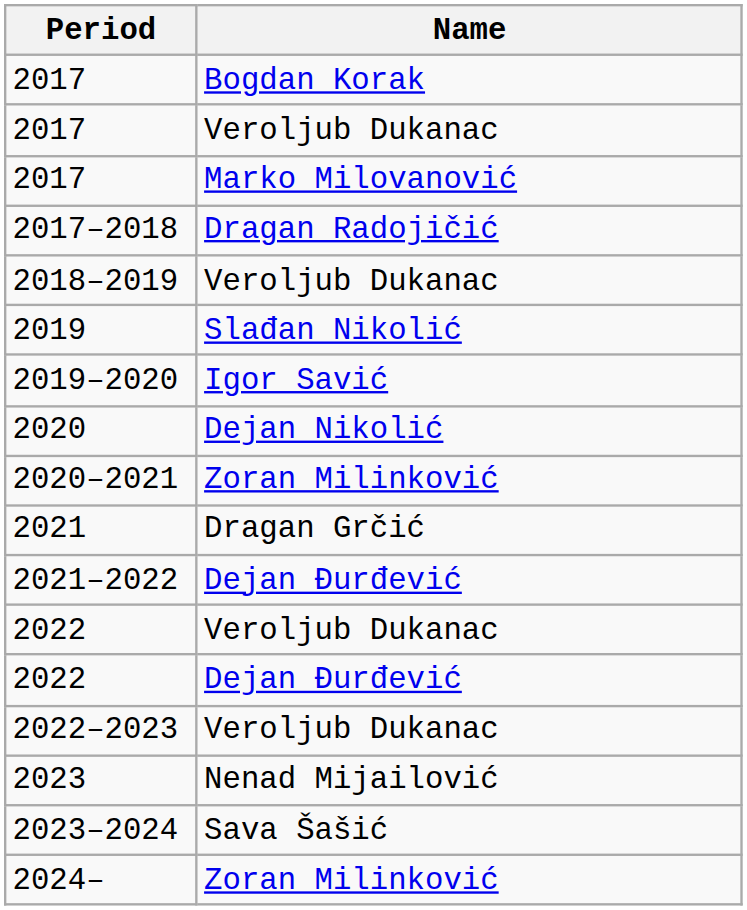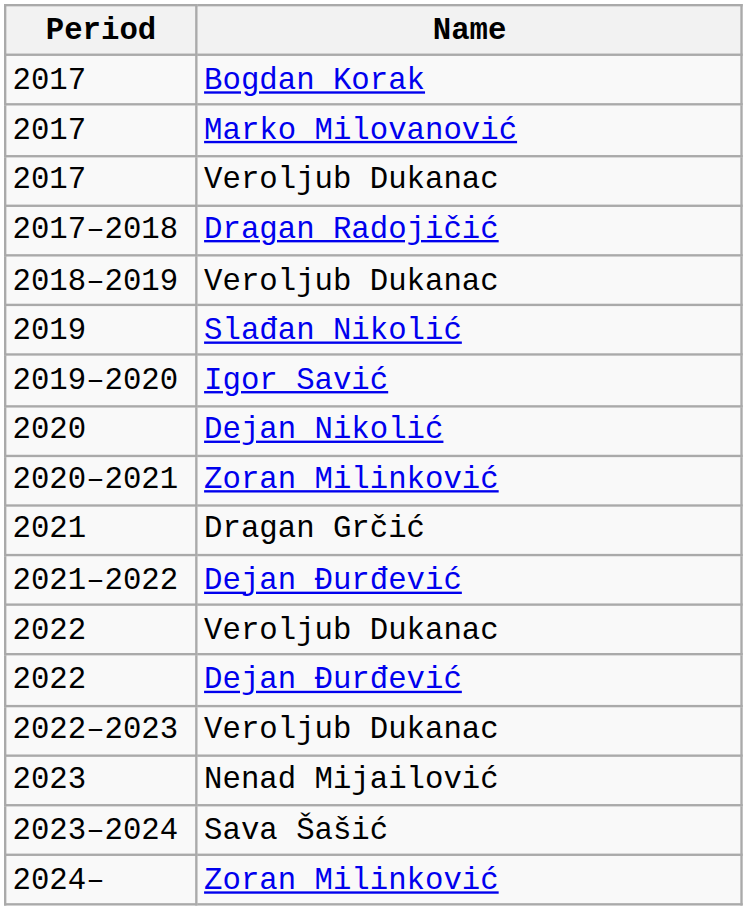(351, 130) Veroljub Dukanac -> (361, 130) Marko Milovanović
(361, 180) Marko Milovanović -> (351, 180) Veroljub Dukanac
